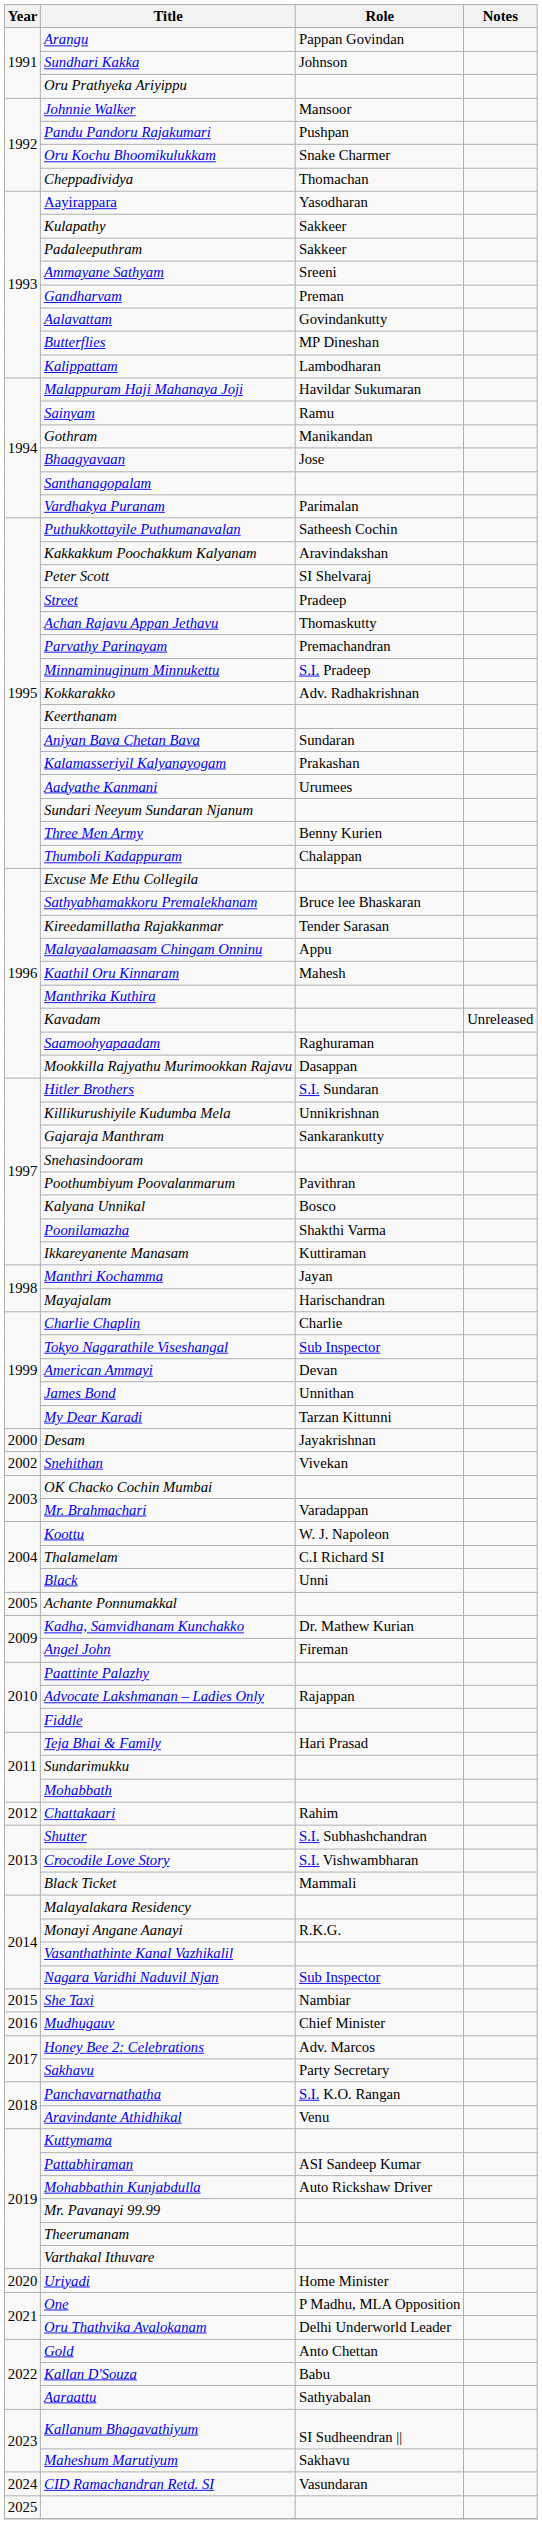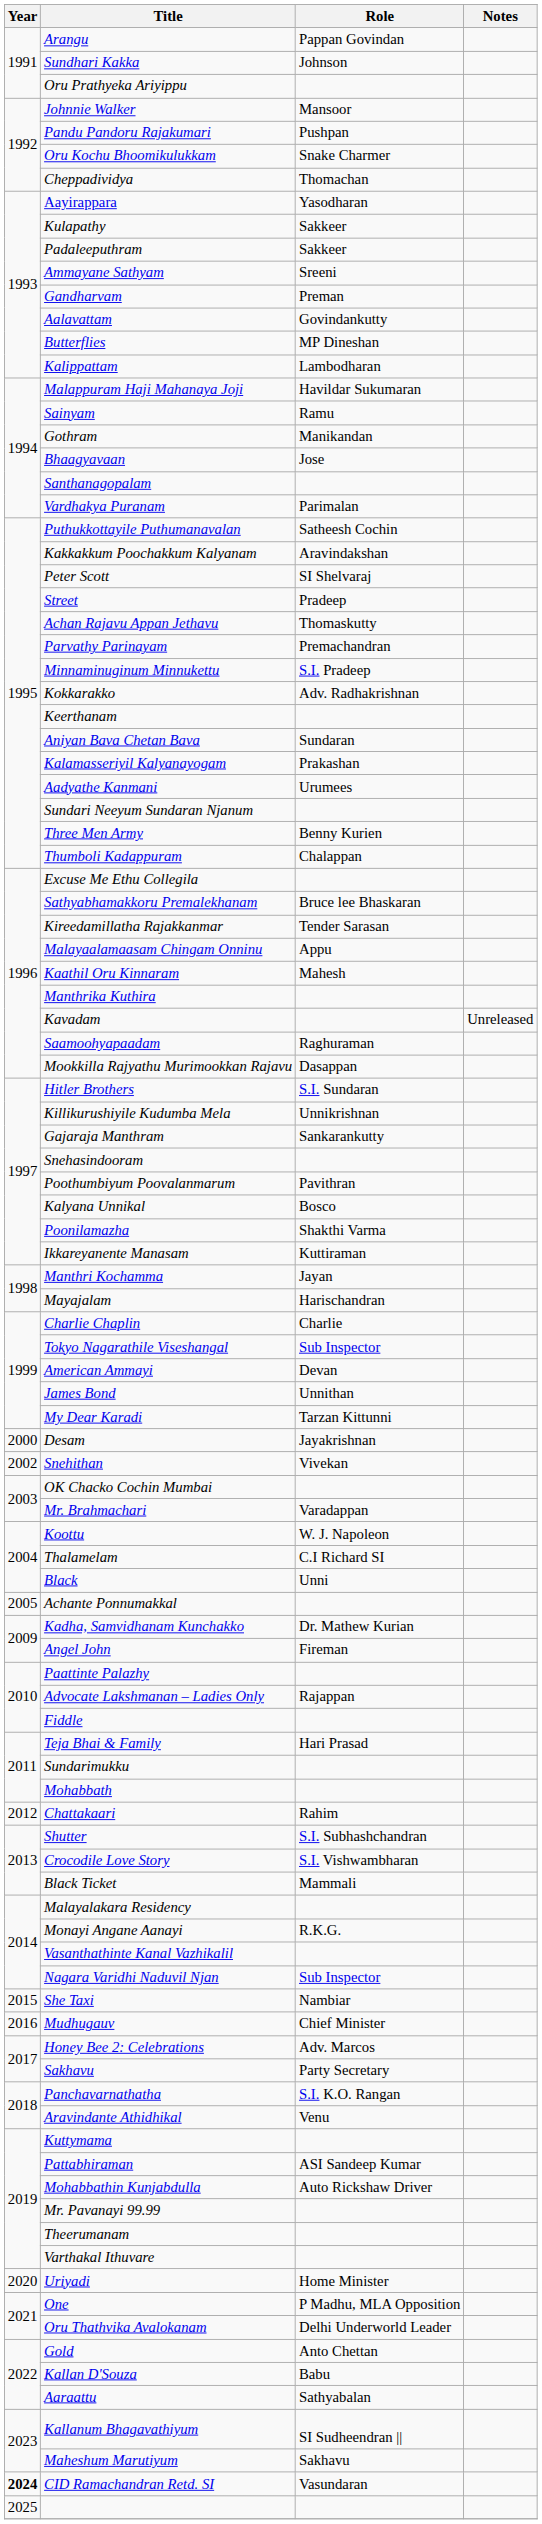(23, 2483) normal -> (23, 2483) bold
